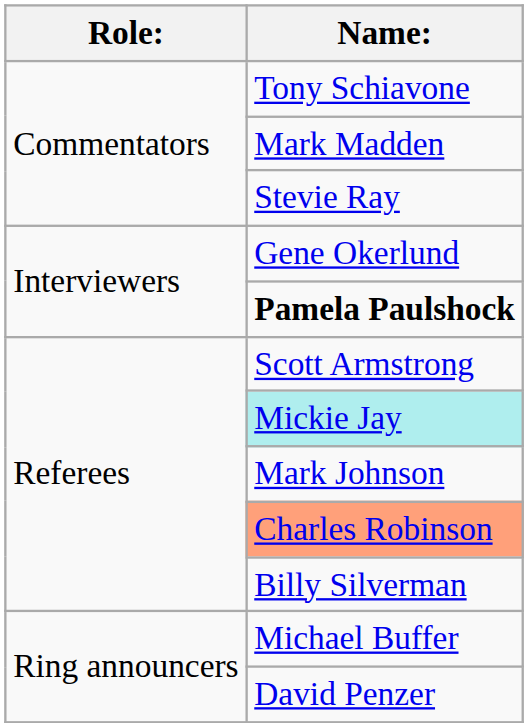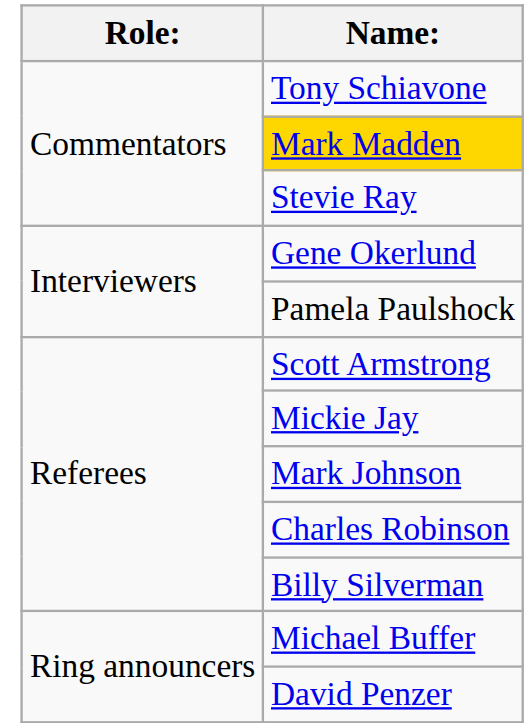(349, 142) no background -> (366, 142) gold background
(385, 308) bold -> (393, 308) normal
(328, 418) paleturquoise background -> (345, 418) no background
(373, 528) lightsalmon background -> (390, 528) no background
